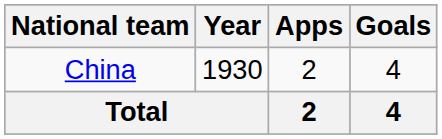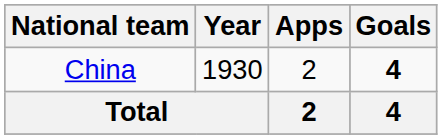(393, 69) normal -> (393, 69) bold
